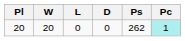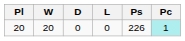columns swapped: (107, 12) <-> (78, 12)
(136, 28) 262 -> (136, 28) 226
